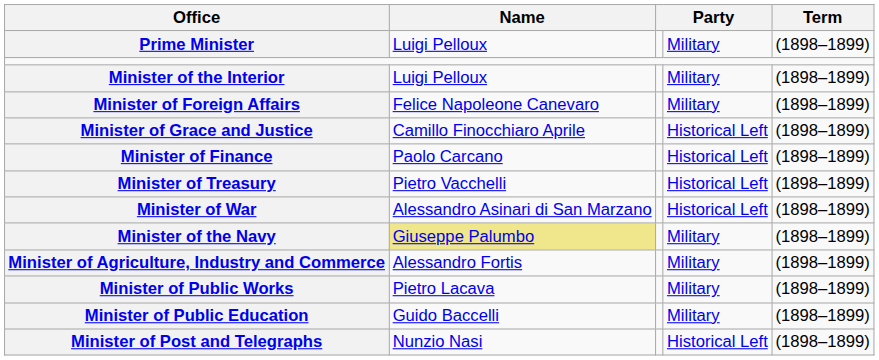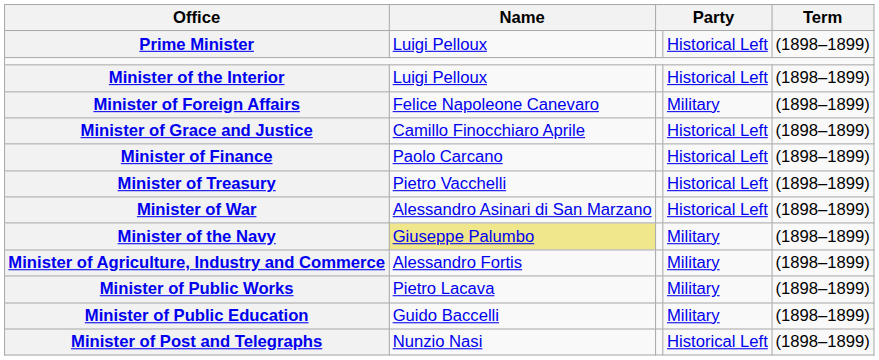(693, 44) Military -> (717, 44) Historical Left
(693, 78) Military -> (717, 78) Historical Left
